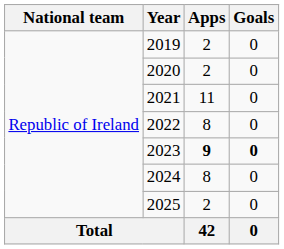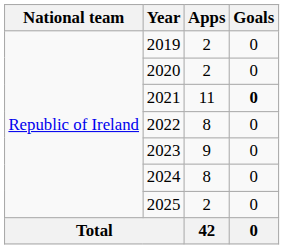(254, 97) normal -> (254, 97) bold
(207, 151) bold -> (207, 151) normal
(254, 151) bold -> (254, 151) normal
